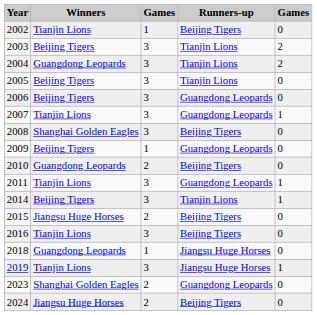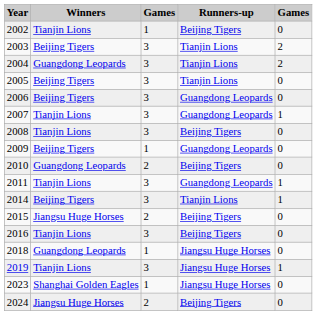(86, 132) Shanghai Golden Eagles -> (62, 132) Tianjin Lions
(146, 285) 2 -> (146, 285) 1
(226, 285) Guangdong Leopards -> (225, 285) Jiangsu Huge Horses
